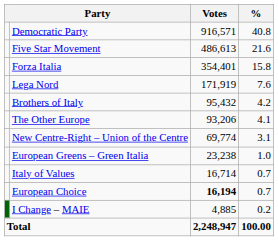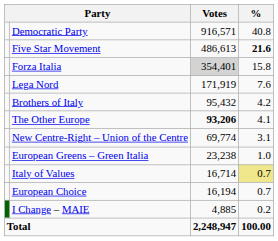(261, 49) normal -> (261, 49) bold
(219, 66) no background -> (219, 66) lightgrey background
(221, 120) normal -> (221, 120) bold
(264, 173) no background -> (264, 173) khaki background
(221, 191) bold -> (221, 191) normal
